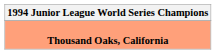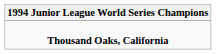(108, 40) lightsalmon background -> (108, 40) no background
